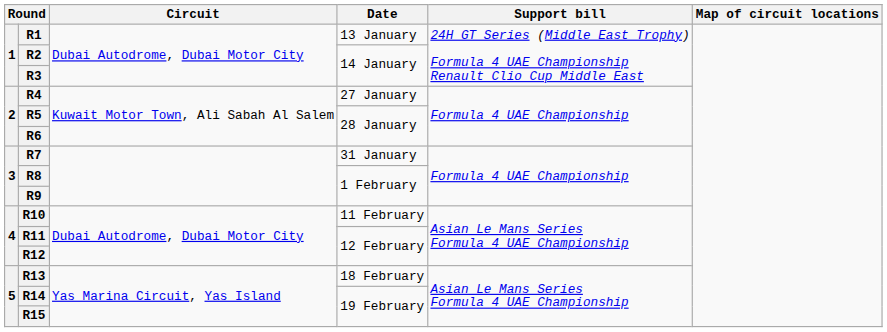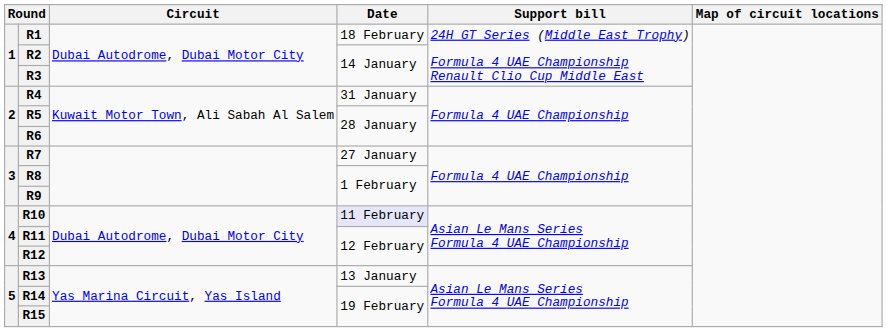(378, 35) 13 January -> (382, 35) 18 February
(378, 96) 27 January -> (378, 96) 31 January
(378, 156) 31 January -> (378, 156) 27 January
(382, 216) no background -> (382, 216) lavender background
(382, 276) 18 February -> (378, 276) 13 January
